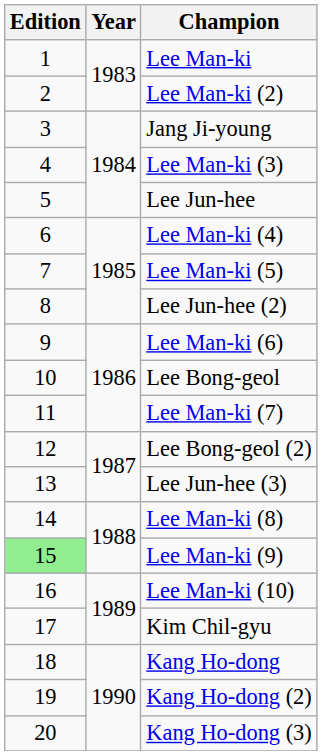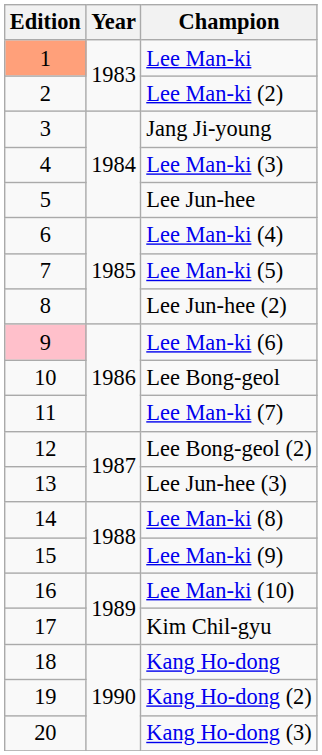(45, 57) no background -> (45, 57) lightsalmon background
(45, 341) no background -> (45, 341) pink background
(45, 555) lightgreen background -> (45, 555) no background
